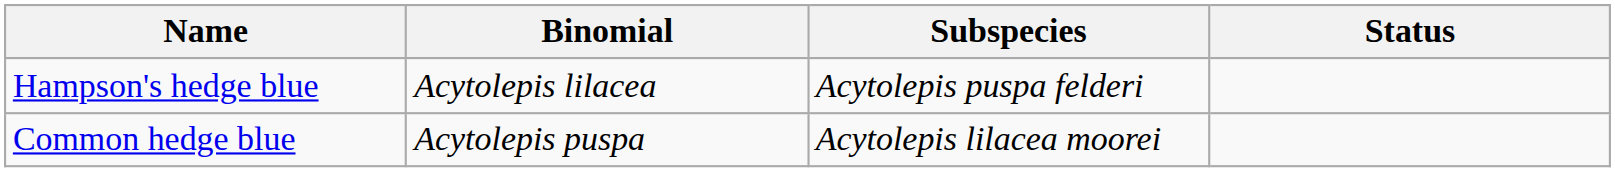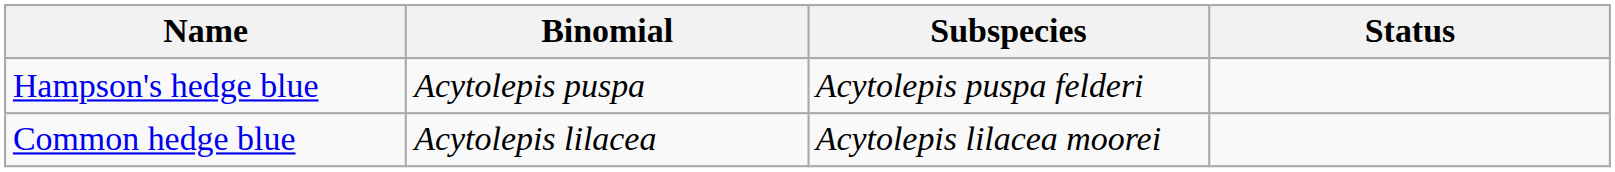(535, 85) Acytolepis lilacea -> (530, 85) Acytolepis puspa
(530, 138) Acytolepis puspa -> (535, 138) Acytolepis lilacea
